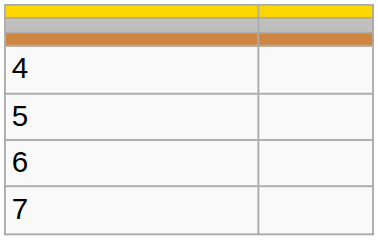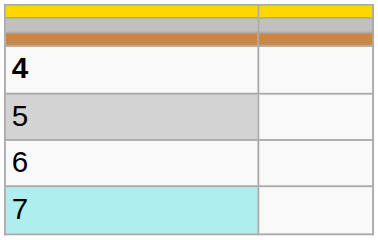(20, 68) normal -> (20, 68) bold
(20, 115) no background -> (20, 115) lightgrey background
(20, 209) no background -> (20, 209) paleturquoise background
